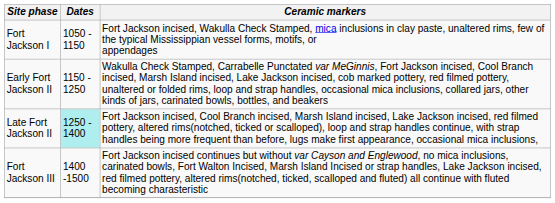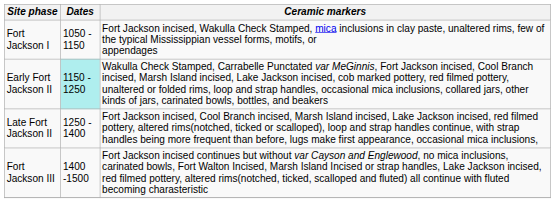(77, 84) no background -> (77, 84) paleturquoise background
(77, 128) paleturquoise background -> (77, 128) no background
